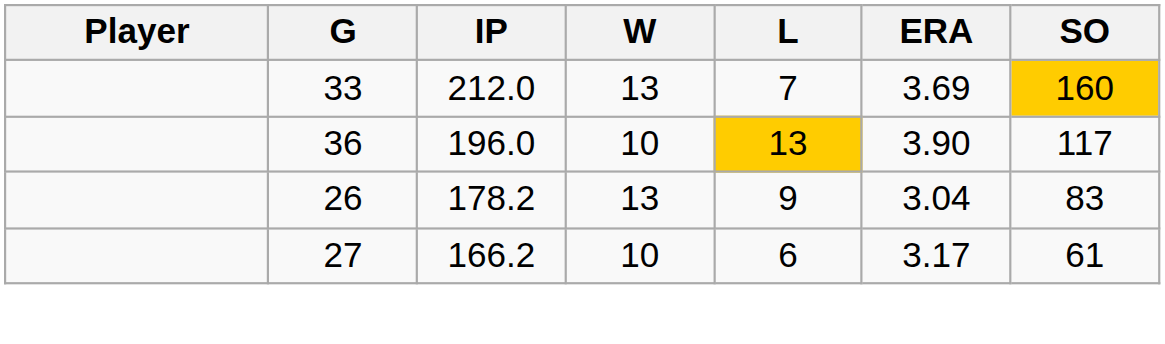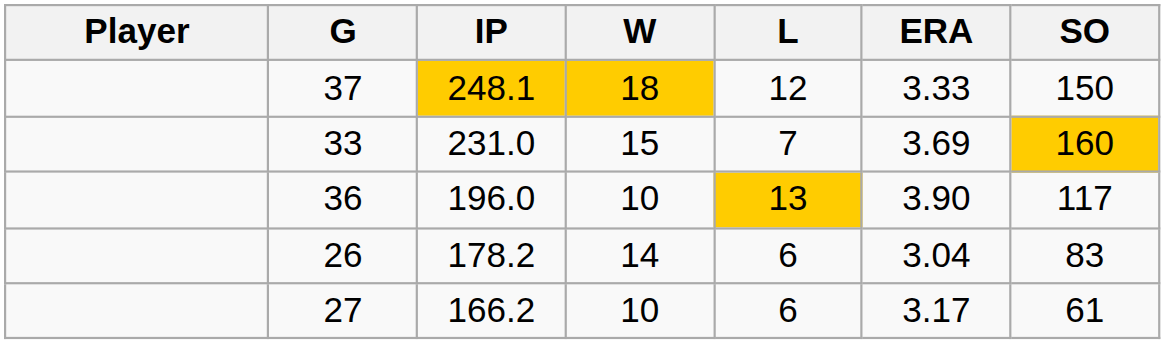+ row: (343, 87)
(491, 87) 212.0 -> (491, 143) 231.0
(640, 87) 13 -> (640, 143) 15
(640, 198) 13 -> (640, 254) 14
(788, 198) 9 -> (788, 254) 6
